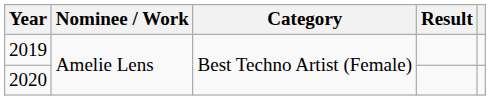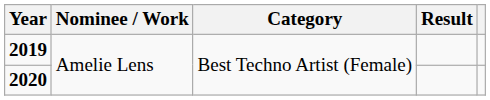(28, 49) normal -> (28, 49) bold
(28, 79) normal -> (28, 79) bold
